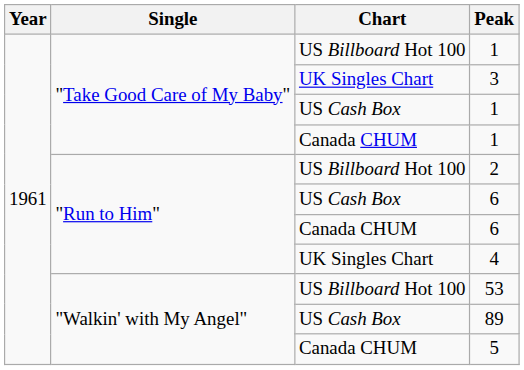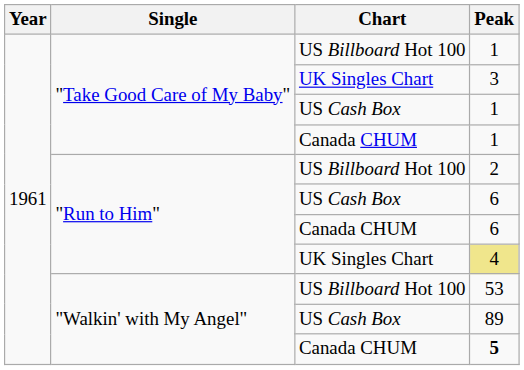(494, 259) no background -> (494, 259) khaki background
(494, 348) normal -> (494, 348) bold
